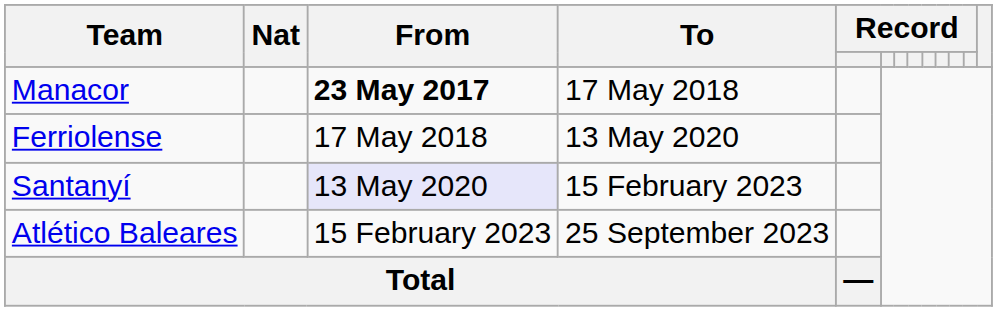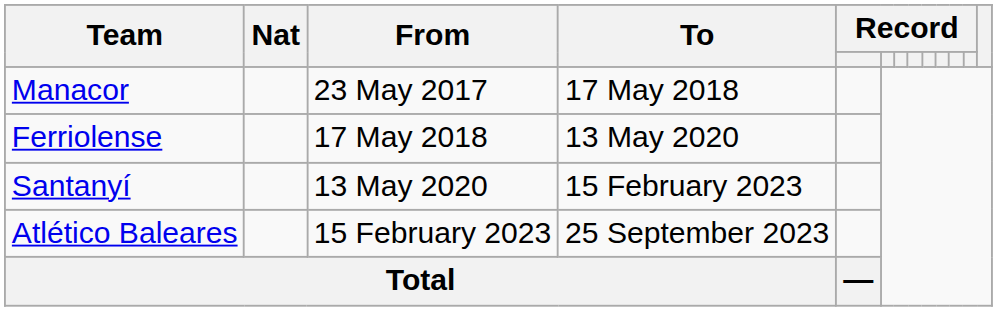(402, 89) bold -> (401, 89) normal
(401, 185) lavender background -> (401, 185) no background
